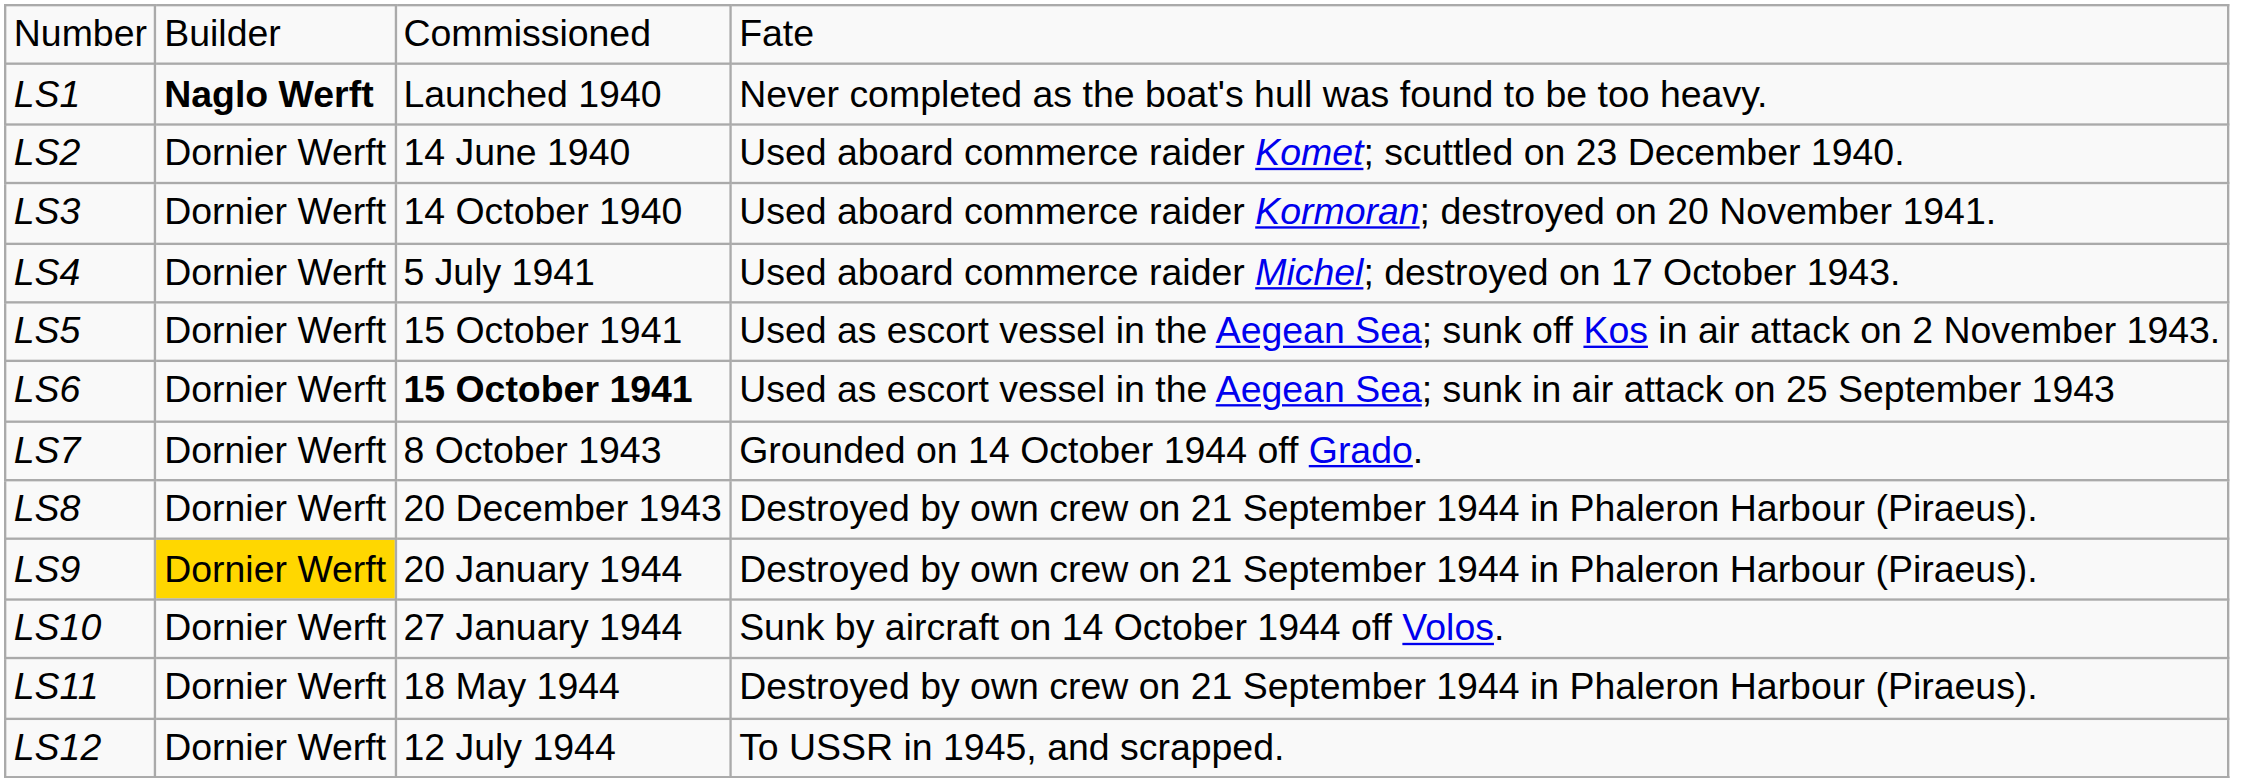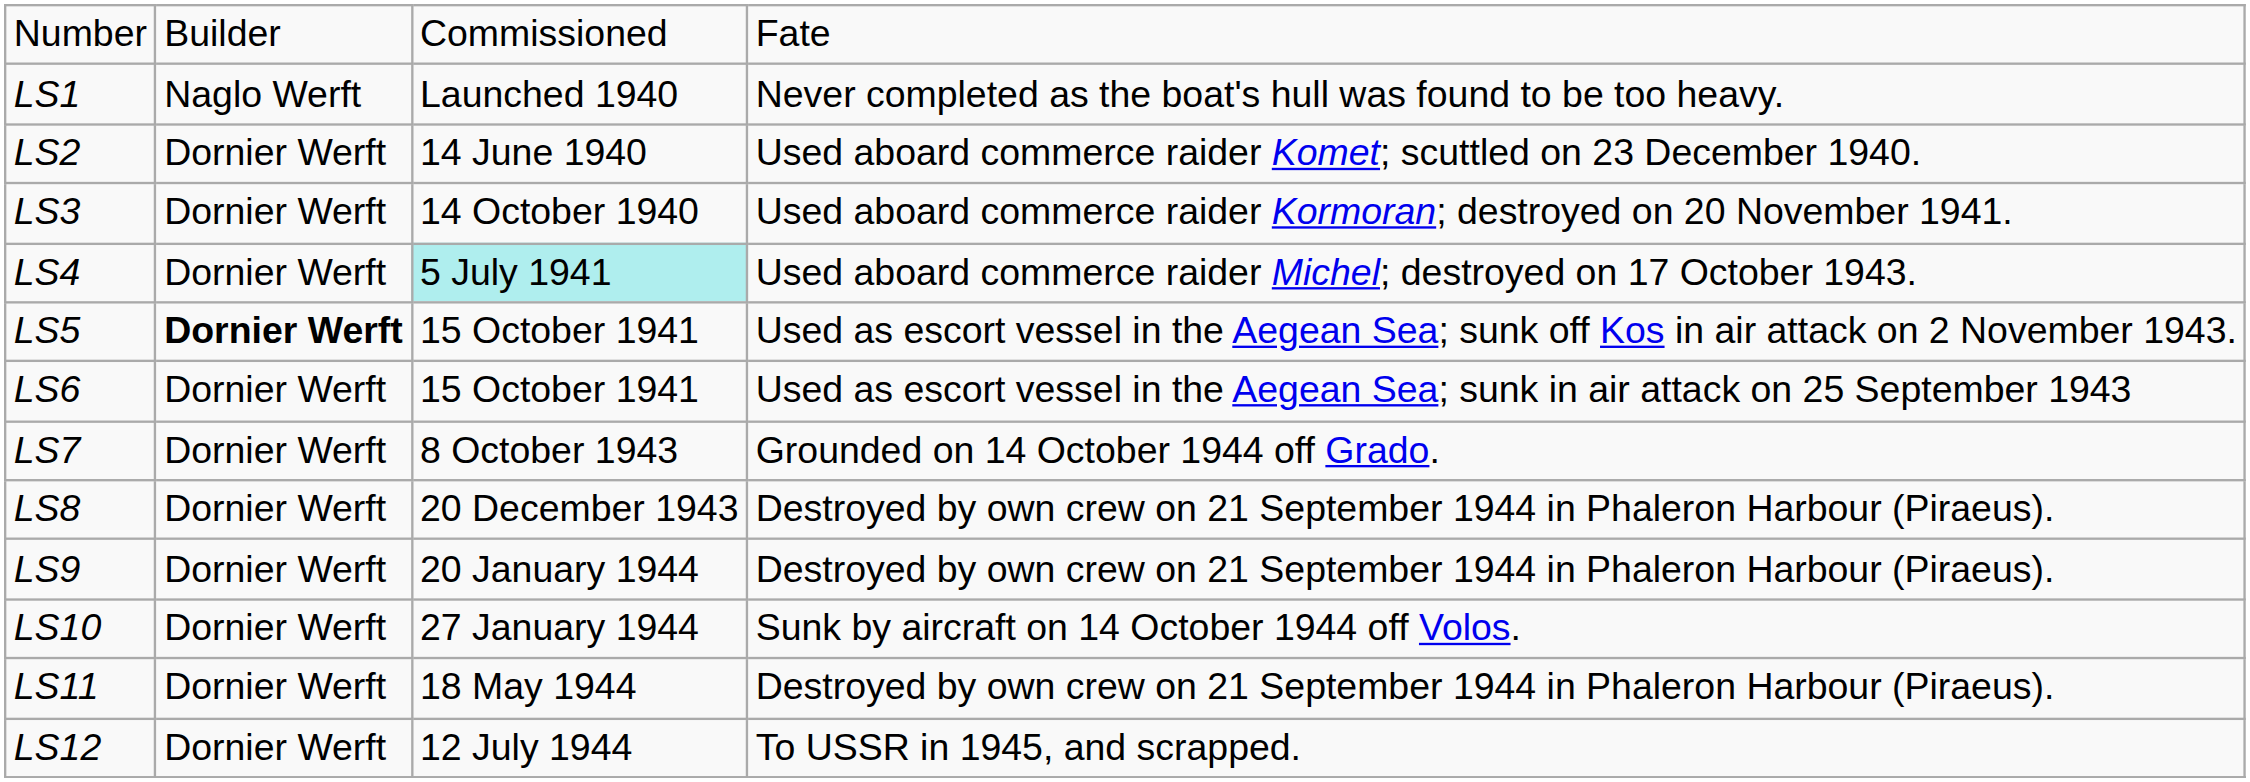(269, 93) bold -> (263, 93) normal
(499, 271) no background -> (516, 271) paleturquoise background
(275, 331) normal -> (283, 331) bold
(548, 390) bold -> (559, 390) normal
(275, 568) gold background -> (275, 568) no background
